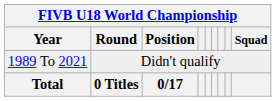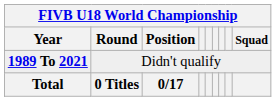(48, 61) normal -> (48, 61) bold
